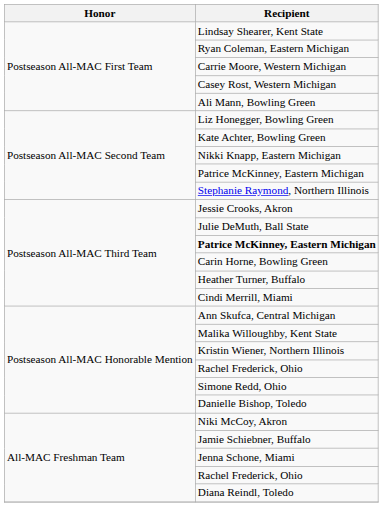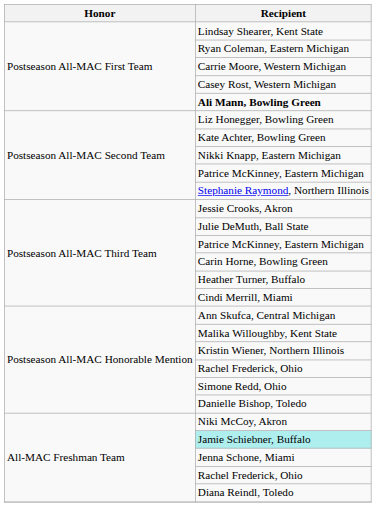(257, 102) normal -> (259, 102) bold
(287, 244) bold -> (281, 244) normal
(254, 439) no background -> (254, 439) paleturquoise background
